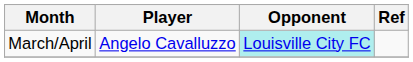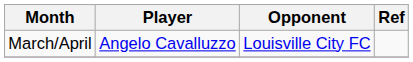(307, 43) paleturquoise background -> (307, 43) no background
